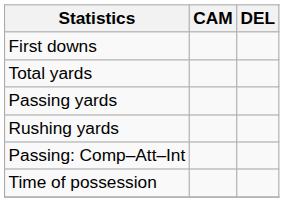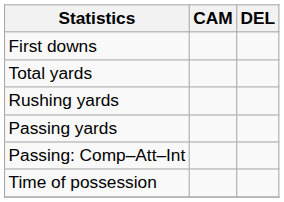rows swapped: (64, 128) <-> (63, 100)
